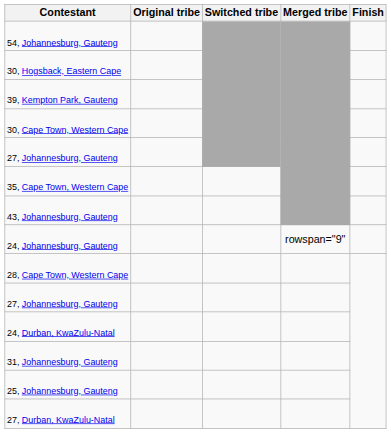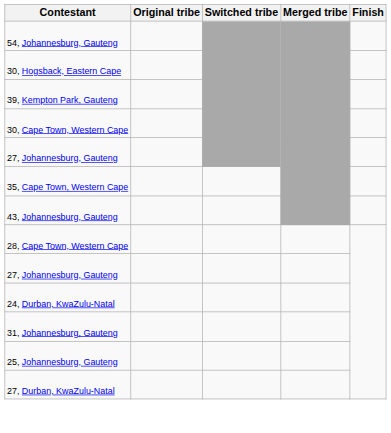- row: (62, 246)
